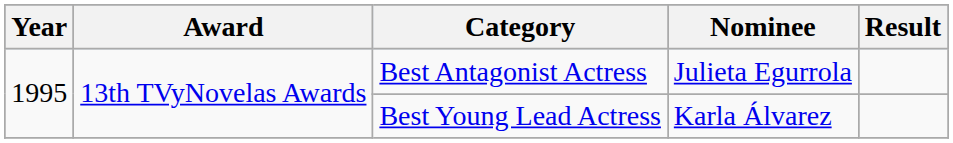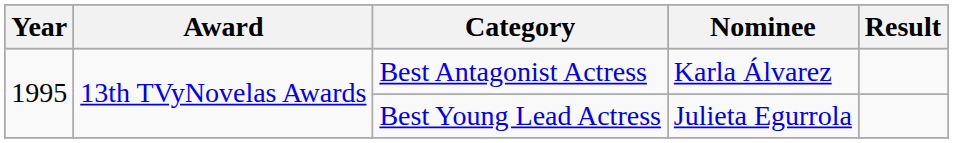(763, 71) Julieta Egurrola -> (753, 71) Karla Álvarez
(753, 115) Karla Álvarez -> (763, 115) Julieta Egurrola
